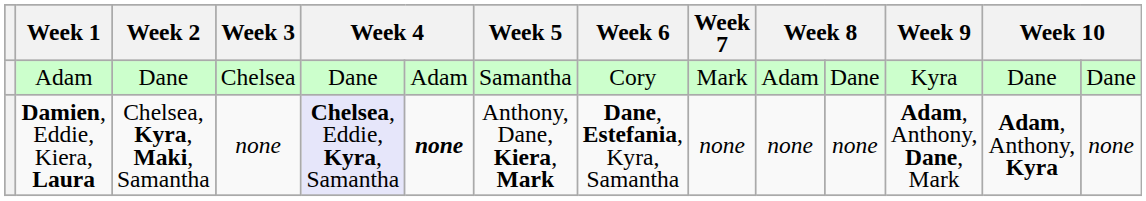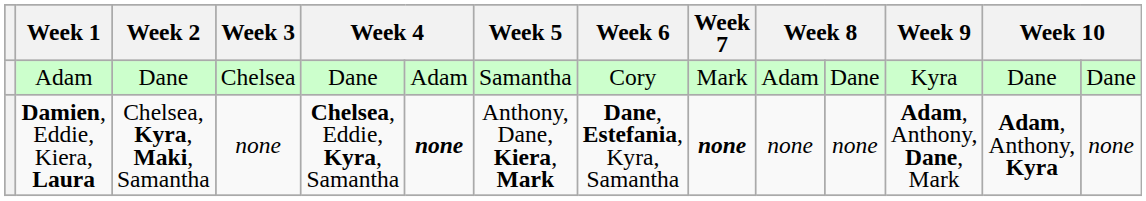(353, 145) lavender background -> (353, 145) no background
(722, 145) normal -> (722, 145) bold
